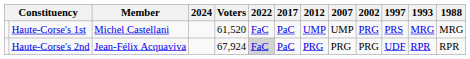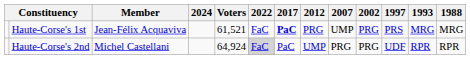(132, 29) Michel Castellani -> (140, 29) Jean-Félix Acquaviva
(232, 29) 61,520 -> (232, 29) 61,521
(286, 29) normal -> (287, 29) bold
(314, 29) UMP -> (313, 29) PRG
(140, 46) Jean-Félix Acquaviva -> (132, 46) Michel Castellani
(232, 46) 67,924 -> (232, 46) 64,924
(313, 46) PRG -> (314, 46) UMP
